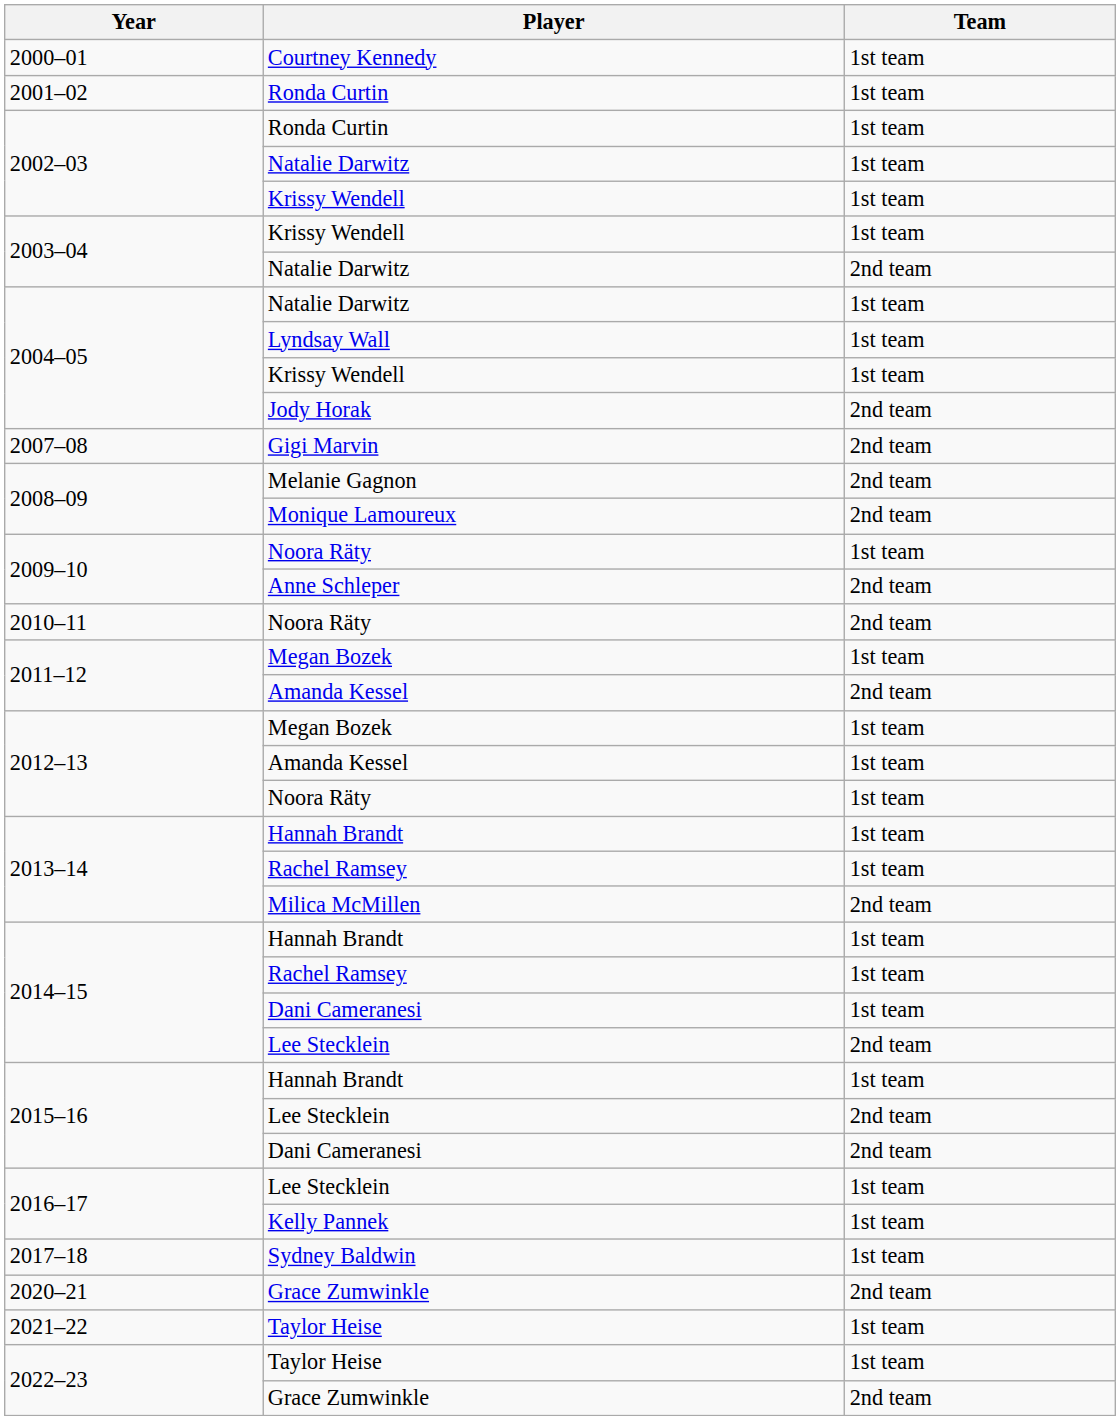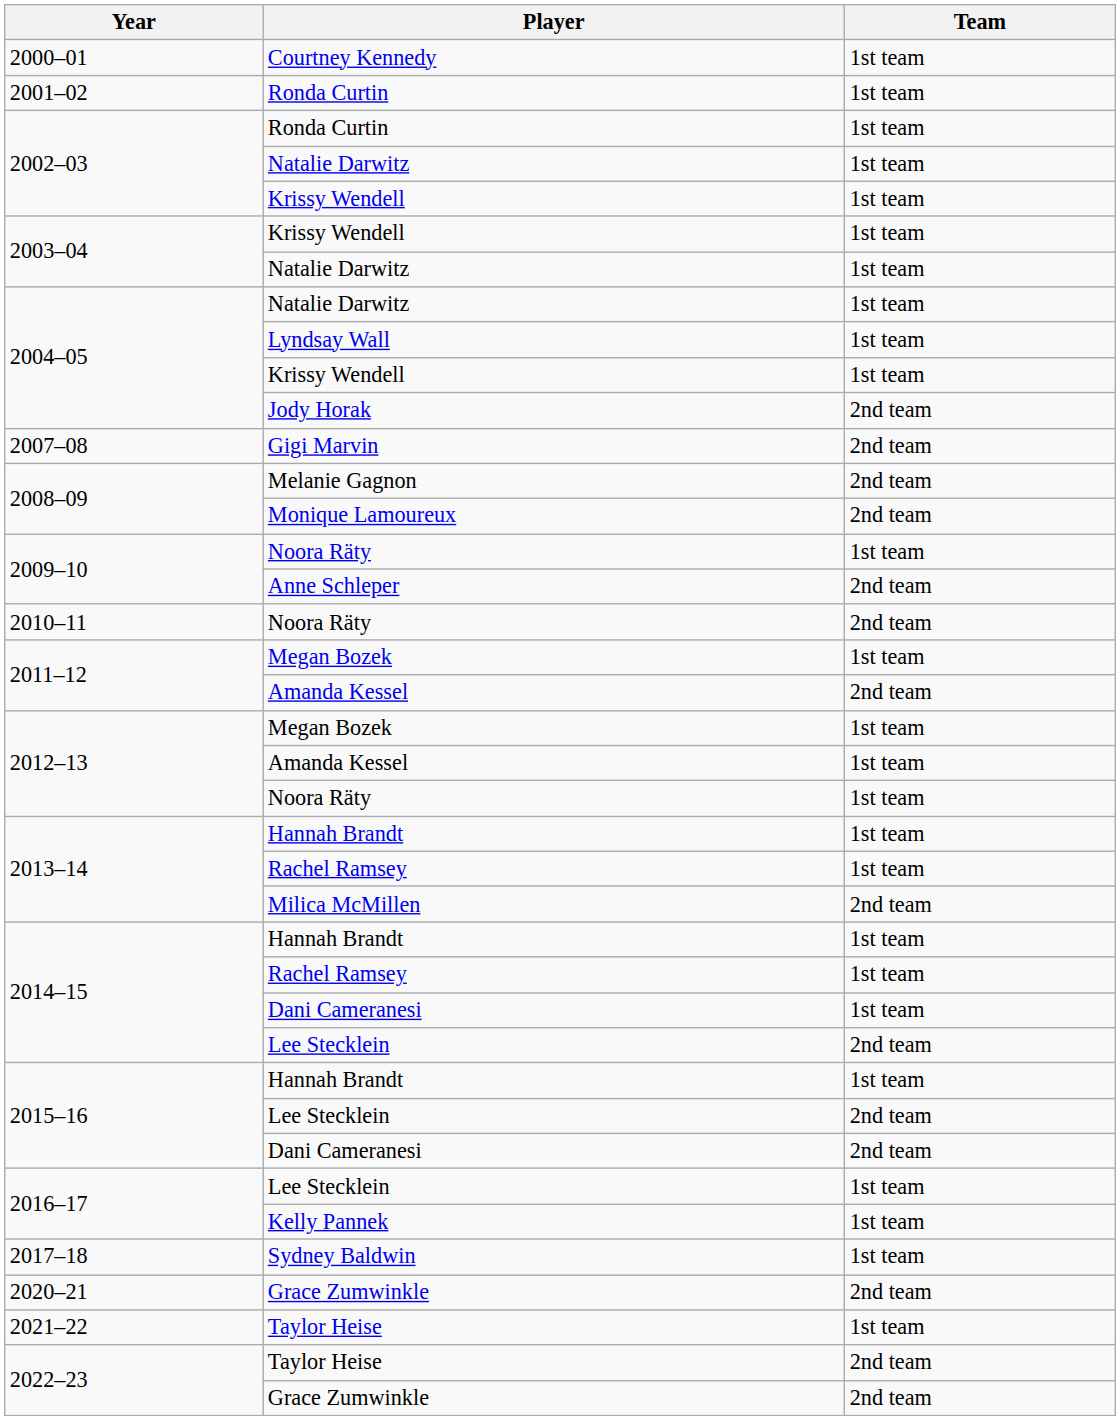(891, 269) 2nd team -> (887, 269) 1st team
(887, 1362) 1st team -> (891, 1362) 2nd team
